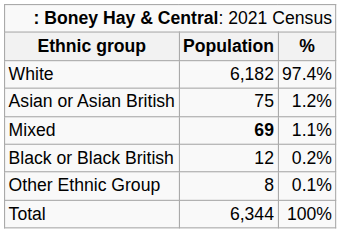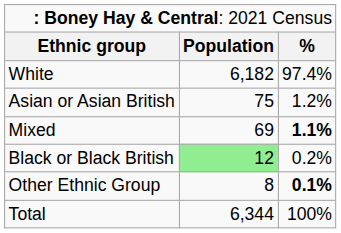(264, 130) bold -> (264, 130) normal
(312, 130) normal -> (312, 130) bold
(264, 158) no background -> (264, 158) lightgreen background
(312, 185) normal -> (312, 185) bold
